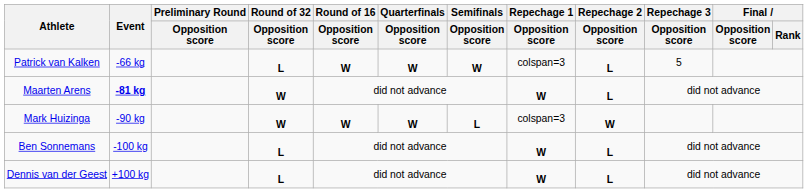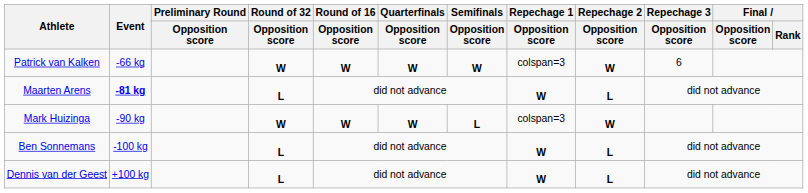(281, 69) L -> (281, 69) W
(610, 69) L -> (610, 69) W
(679, 63) 5 -> (679, 63) 6
(281, 97) W -> (281, 97) L
